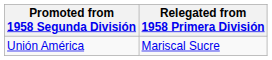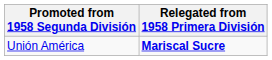(181, 45) normal -> (183, 45) bold
